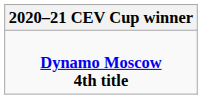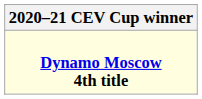(101, 71) no background -> (101, 71) lightyellow background
